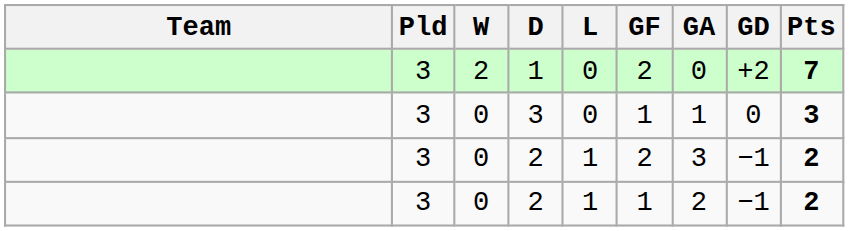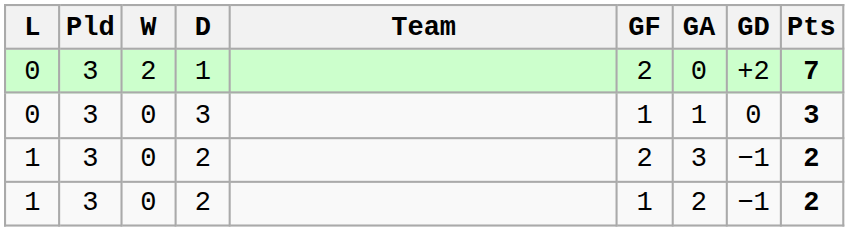columns swapped: (199, 27) <-> (590, 27)
